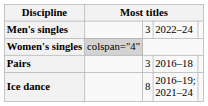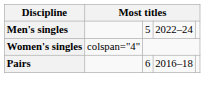(148, 30) 3 -> (148, 30) 5
(114, 47) lightgrey background -> (114, 47) no background
(148, 64) 3 -> (148, 64) 6
- row: (28, 87)
